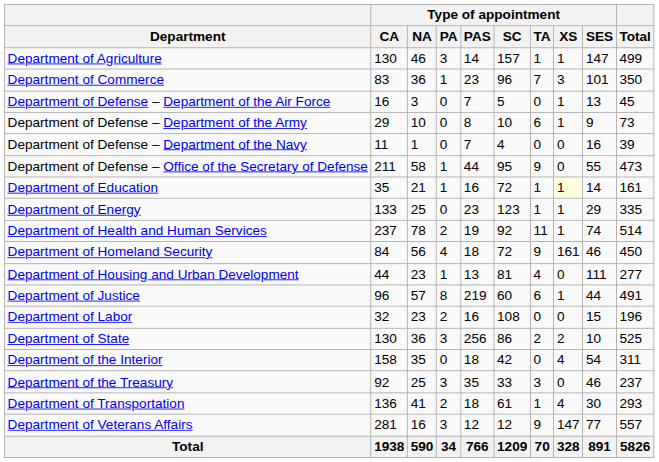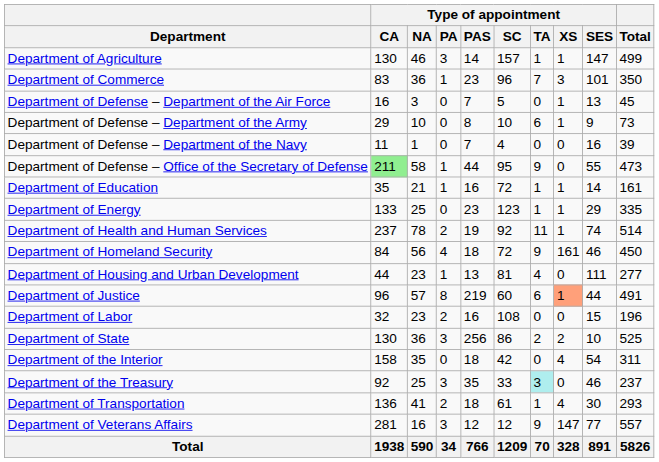(385, 166) no background -> (385, 166) lightgreen background
(561, 187) lightyellow background -> (561, 187) no background
(561, 295) no background -> (561, 295) lightsalmon background
(537, 381) no background -> (537, 381) paleturquoise background
